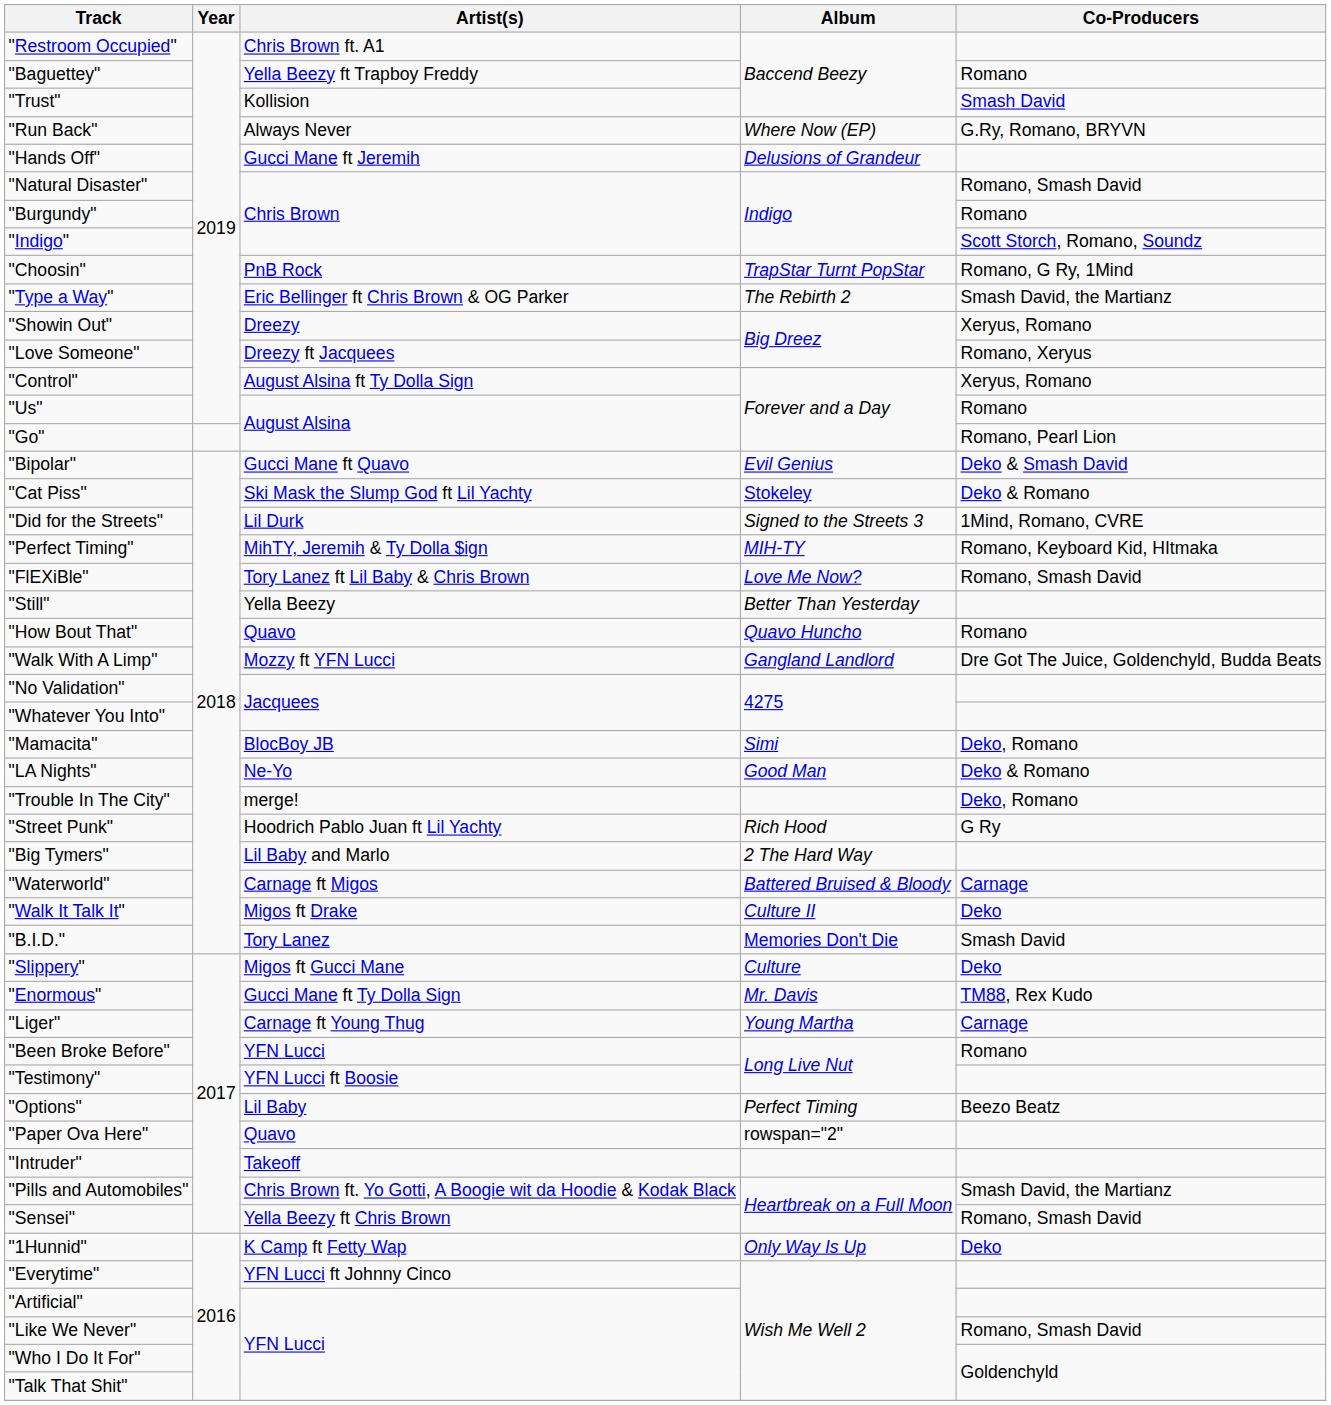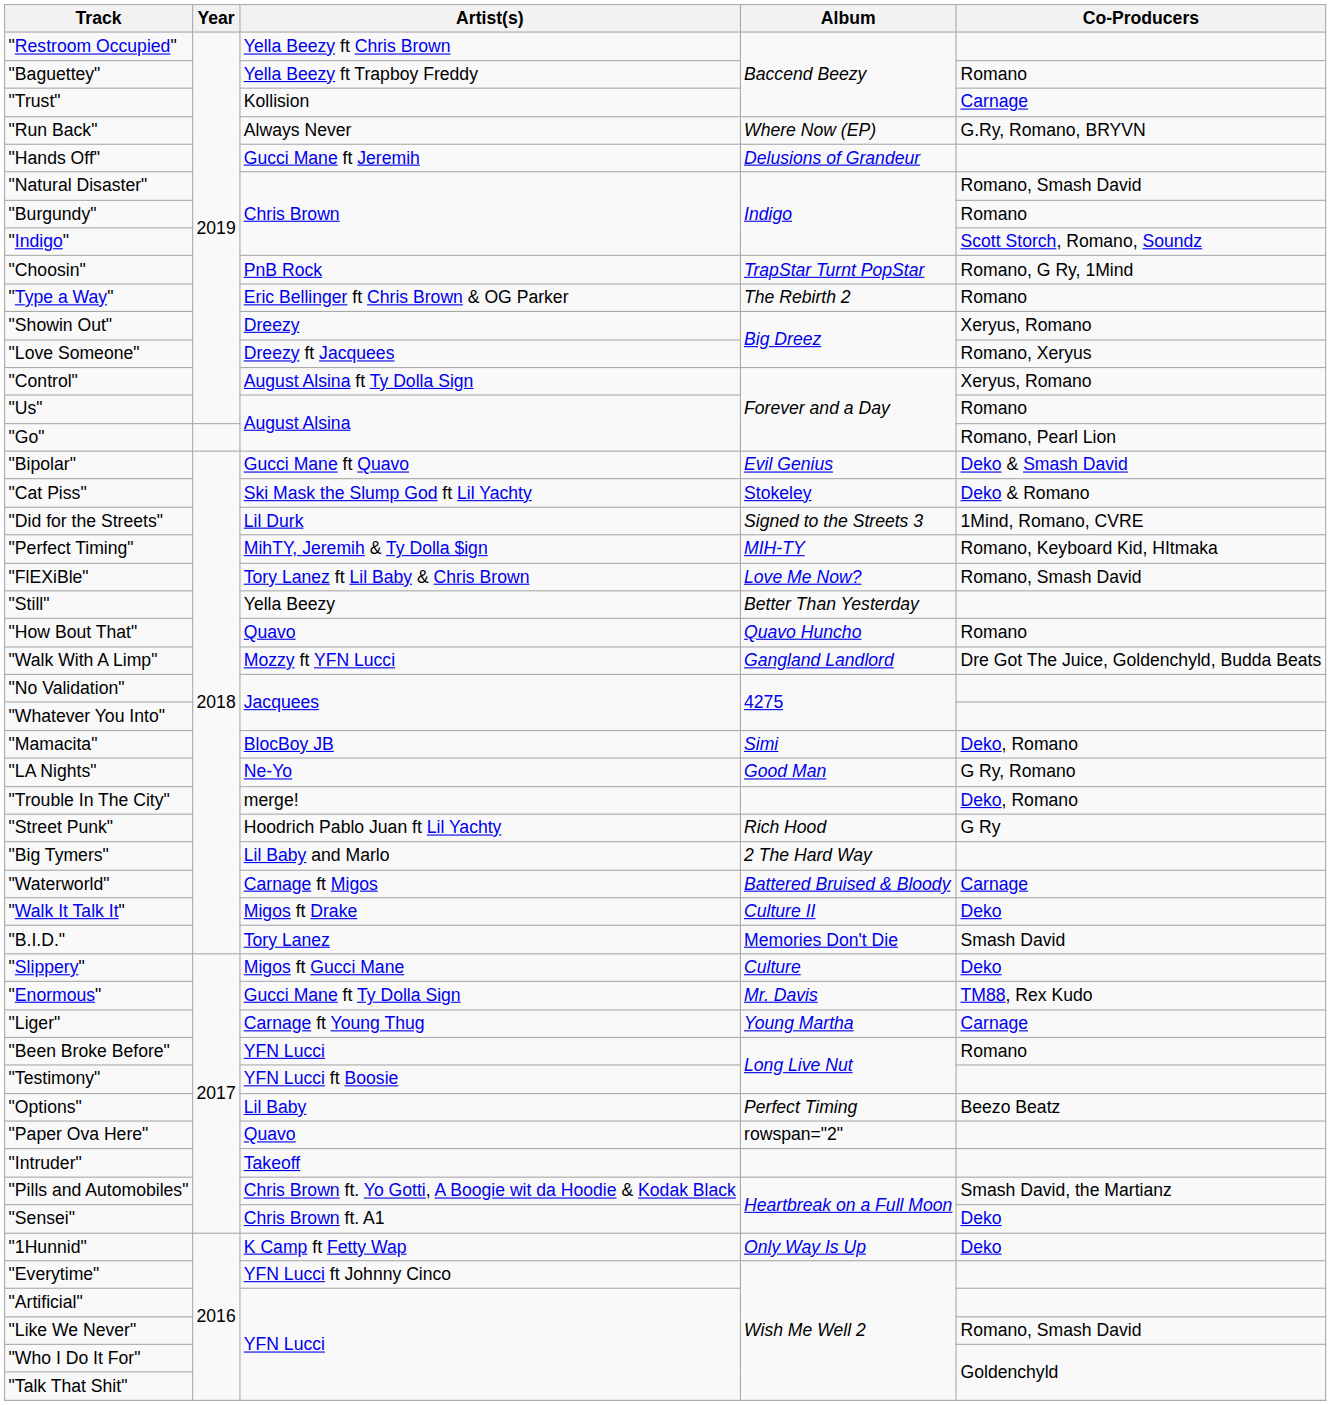(314, 46) Chris Brown ft. A1 -> (347, 46) Yella Beezy ft Chris Brown
(1013, 102) Smash David -> (994, 102) Carnage
(1066, 297) Smash David, the Martianz -> (994, 297) Romano
(1025, 772) Deko & Romano -> (1018, 772) G Ry, Romano
(347, 1218) Yella Beezy ft Chris Brown -> (314, 1218) Chris Brown ft. A1
(1051, 1218) Romano, Smash David -> (981, 1218) Deko
